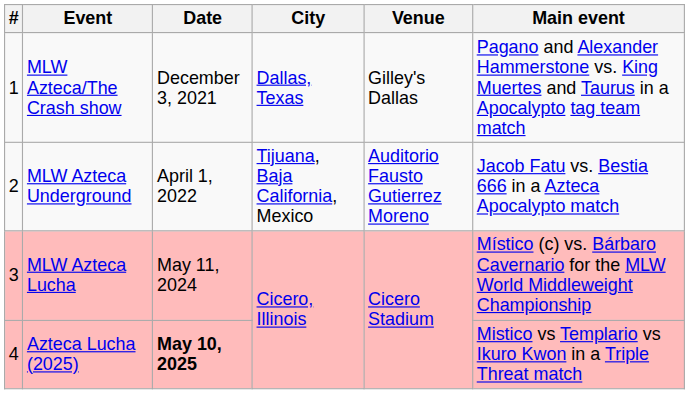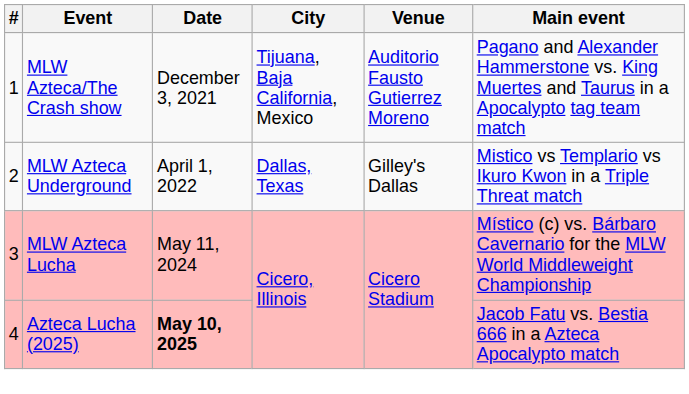(284, 87) Dallas, Texas -> (297, 87) Tijuana, Baja California, Mexico
(397, 87) Gilley's Dallas -> (405, 87) Auditorio Fausto Gutierrez Moreno
(297, 186) Tijuana, Baja California, Mexico -> (284, 176) Dallas, Texas
(405, 186) Auditorio Fausto Gutierrez Moreno -> (397, 176) Gilley's Dallas
(562, 186) Jacob Fatu vs. Bestia 666 in a Azteca Apocalypto match -> (569, 176) Mistico vs Templario vs Ikuro Kwon in a Triple Threat match
(569, 354) Mistico vs Templario vs Ikuro Kwon in a Triple Threat match -> (562, 333) Jacob Fatu vs. Bestia 666 in a Azteca Apocalypto match
